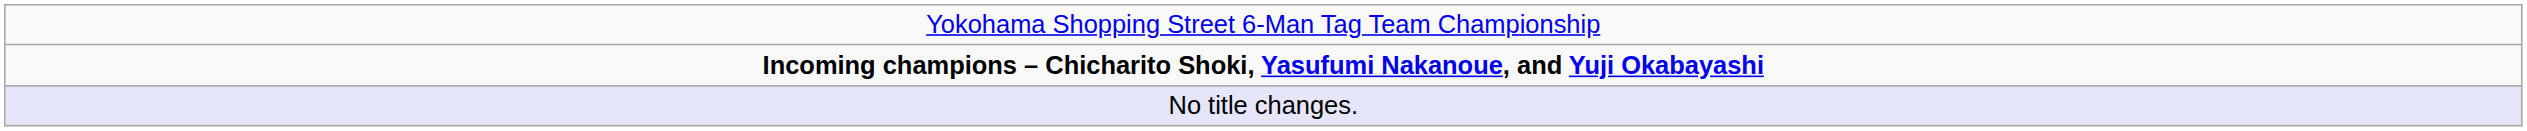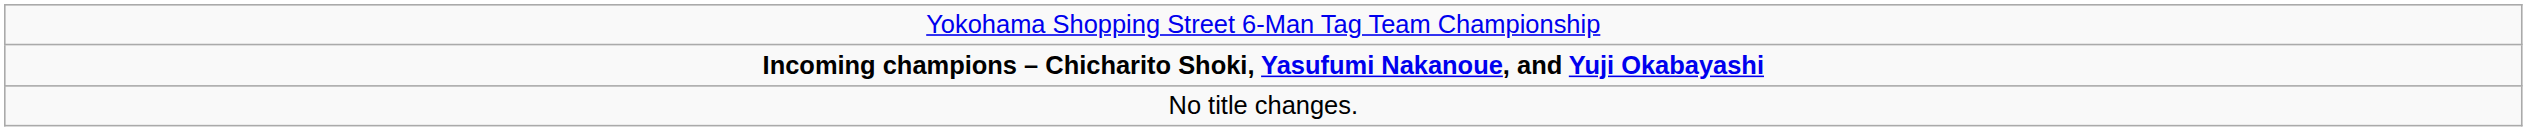(1263, 105) lavender background -> (1263, 105) no background
